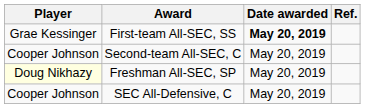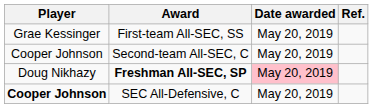(288, 34) bold -> (295, 34) normal
(53, 73) lightyellow background -> (57, 73) no background
(173, 73) normal -> (180, 73) bold
(288, 73) no background -> (295, 73) pink background
(53, 93) normal -> (57, 93) bold
